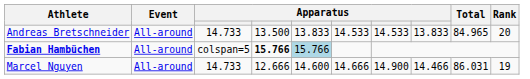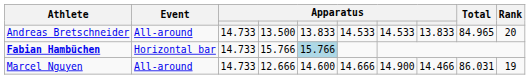(163, 49) All-around -> (175, 49) Horizontal bar
(224, 49) colspan=5 -> (238, 49) 14.733
(272, 49) bold -> (278, 49) normal
